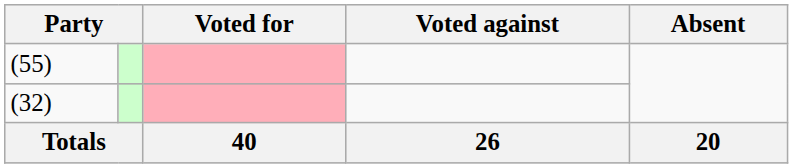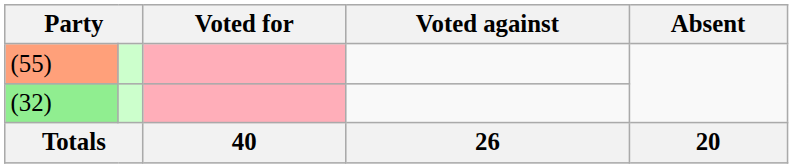(31, 63) no background -> (31, 63) lightsalmon background
(31, 102) no background -> (31, 102) lightgreen background
